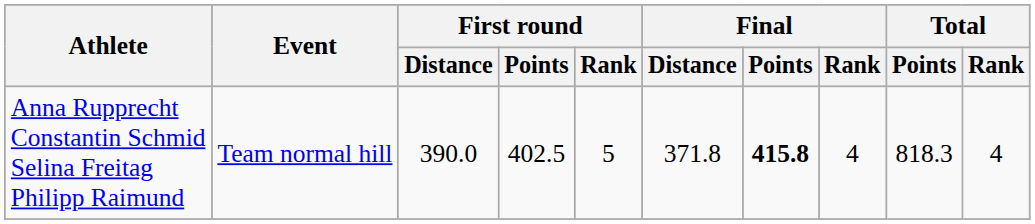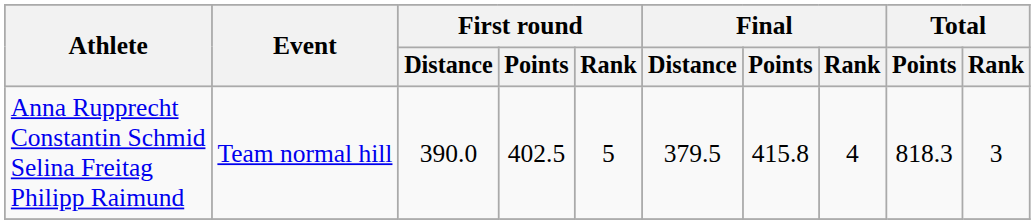(692, 152) 371.8 -> (692, 152) 379.5
(780, 152) bold -> (780, 152) normal
(996, 152) 4 -> (996, 152) 3
